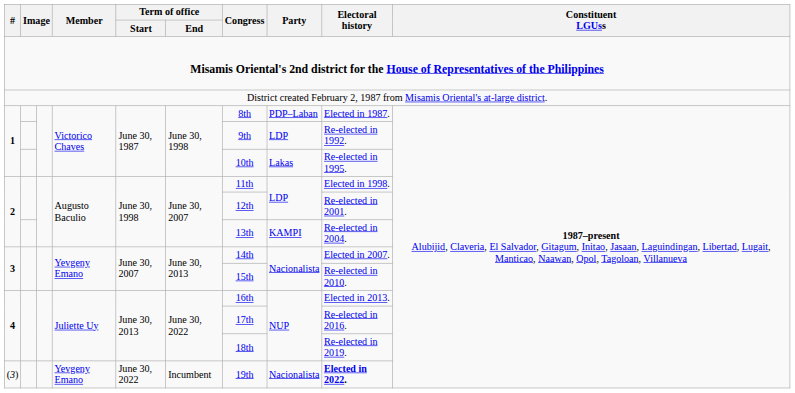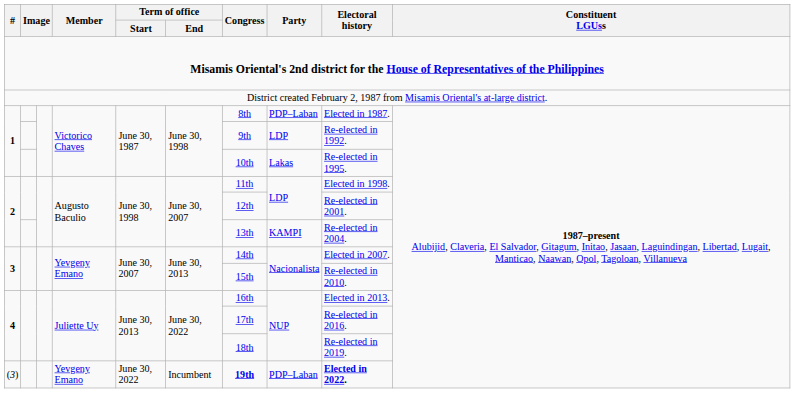(245, 374) normal -> (245, 374) bold
(294, 374) Nacionalista -> (293, 374) PDP–Laban
